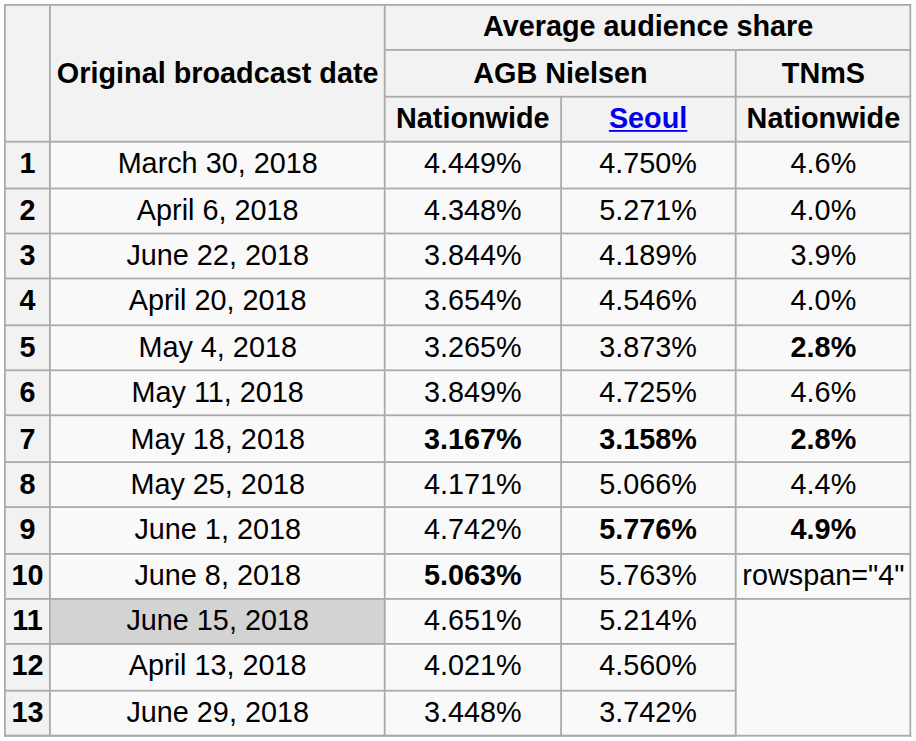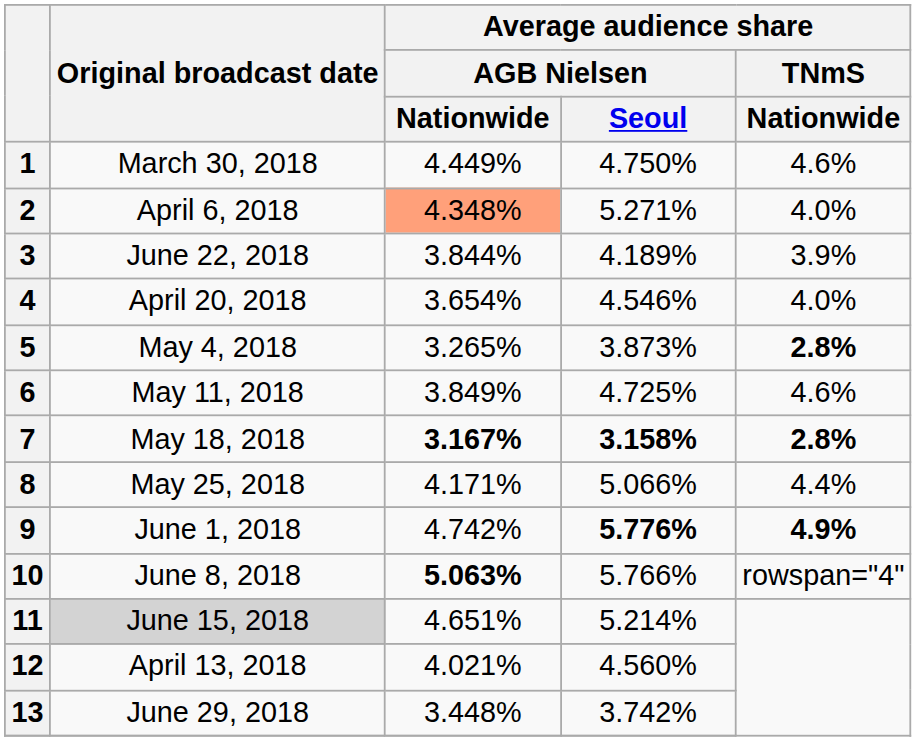(473, 210) no background -> (473, 210) lightsalmon background
(648, 575) 5.763% -> (648, 575) 5.766%
